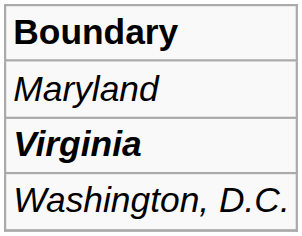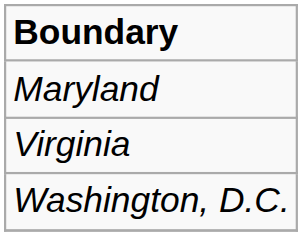(77, 144) bold -> (72, 144) normal
